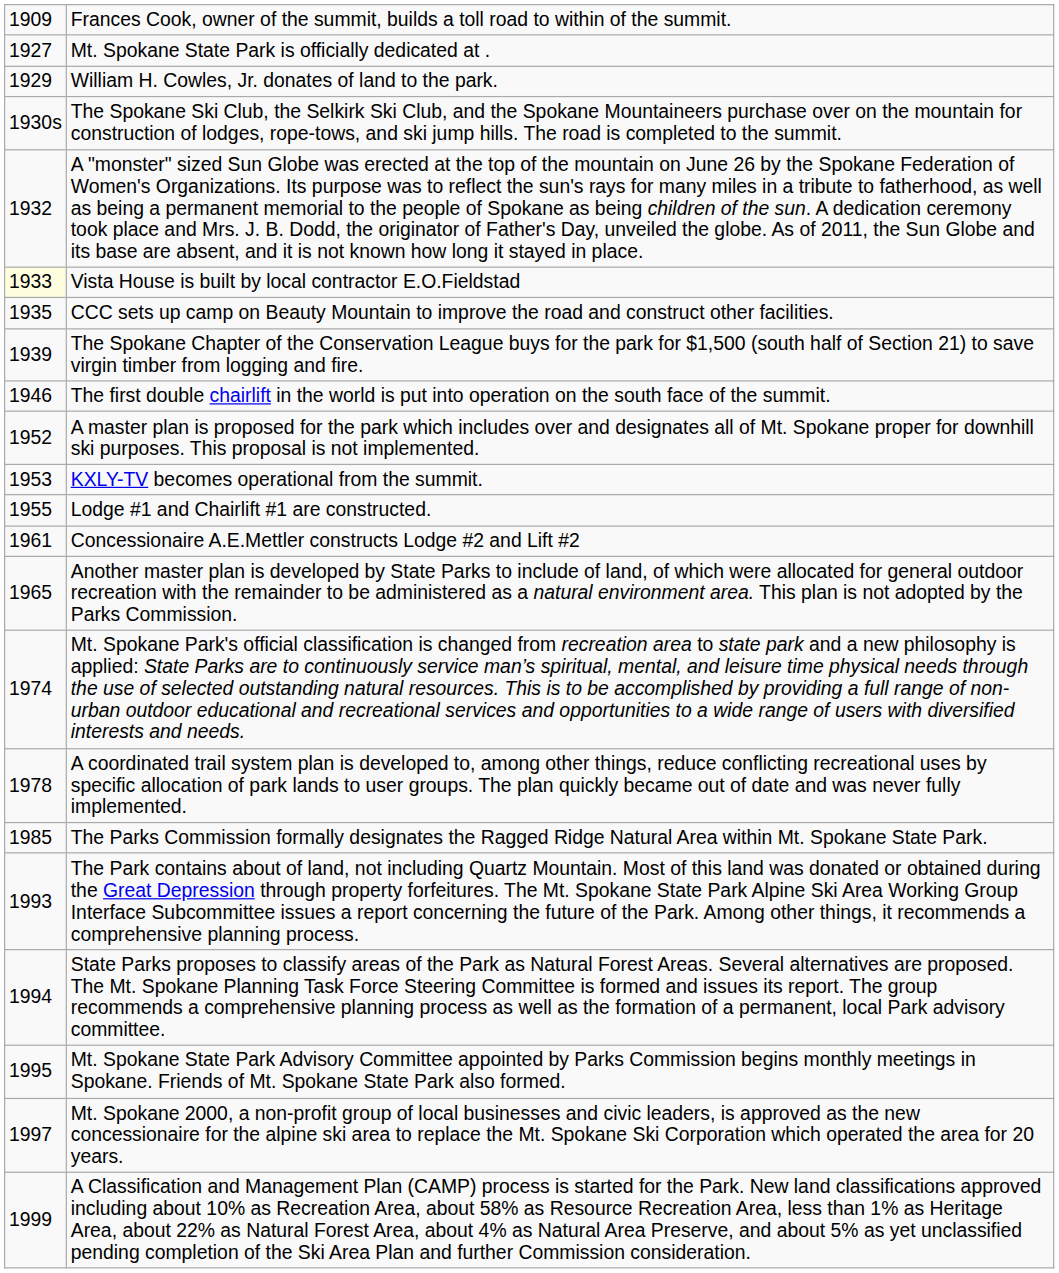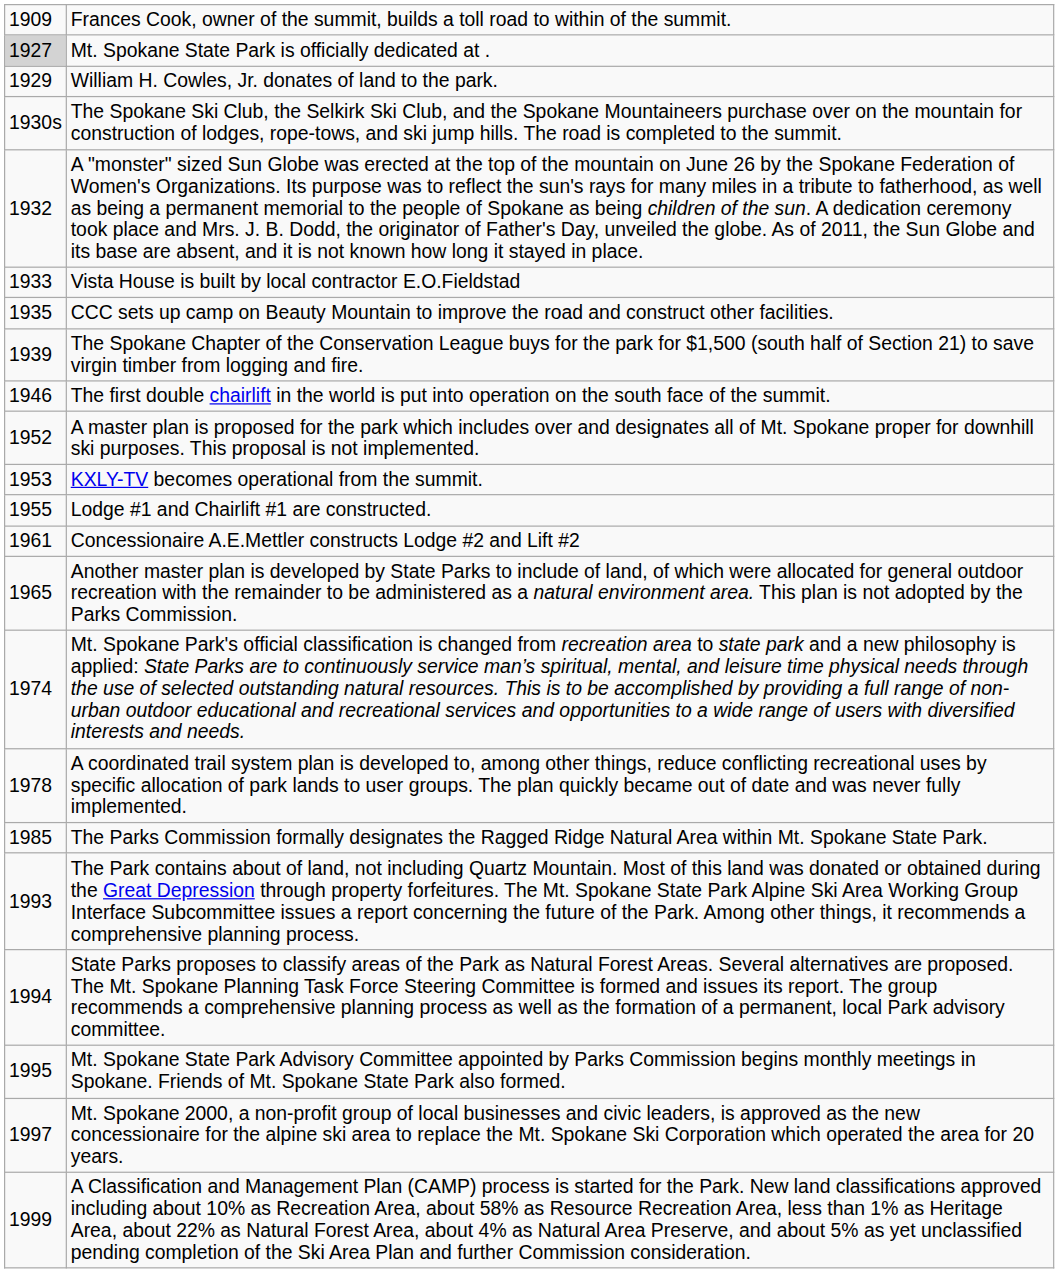(31, 50) no background -> (31, 50) lightgrey background
(31, 282) lightyellow background -> (31, 282) no background
